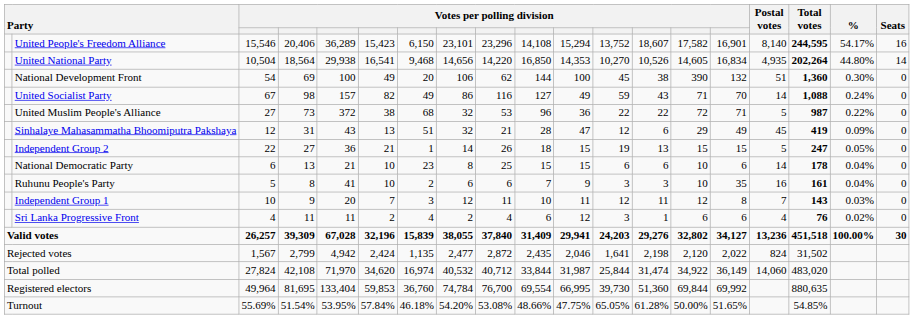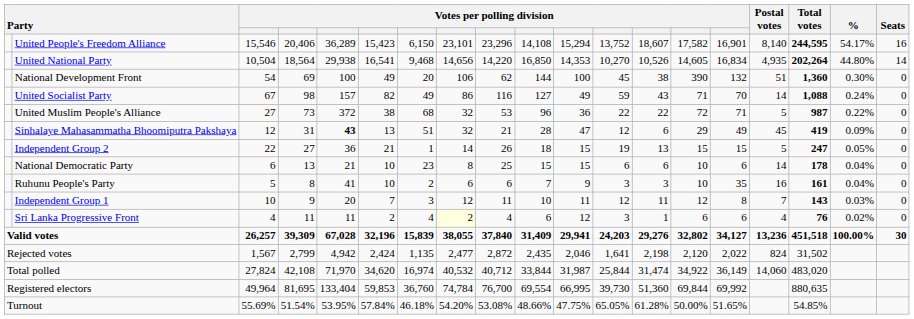(350, 130) normal -> (350, 130) bold
(470, 218) no background -> (470, 218) lightyellow background
